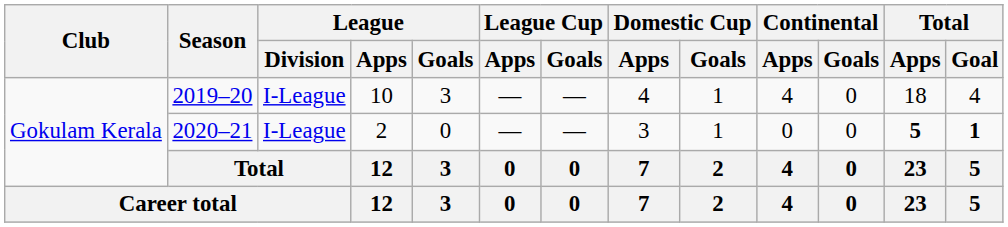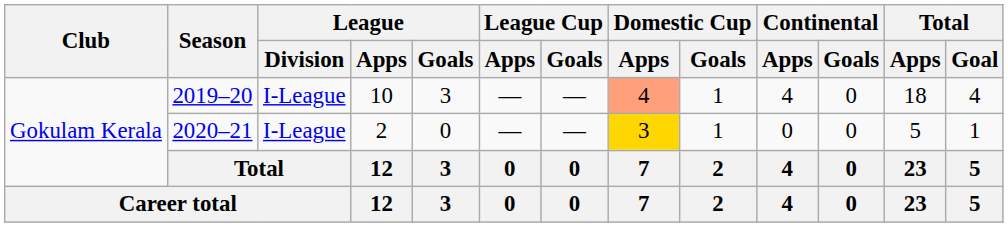(644, 95) no background -> (644, 95) lightsalmon background
(644, 131) no background -> (644, 131) gold background
(915, 131) bold -> (915, 131) normal
(975, 131) bold -> (975, 131) normal
